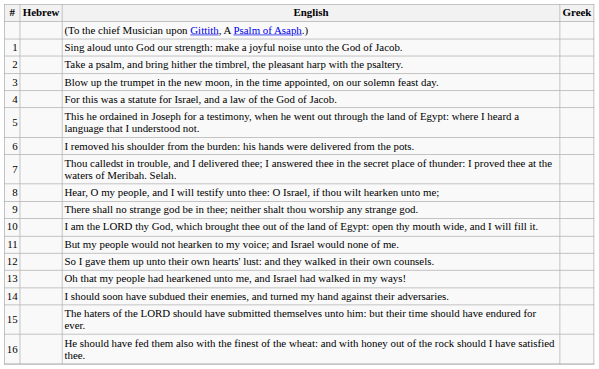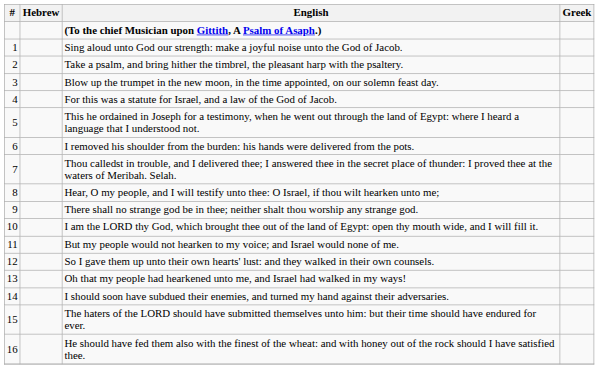(186, 30) normal -> (193, 30) bold
